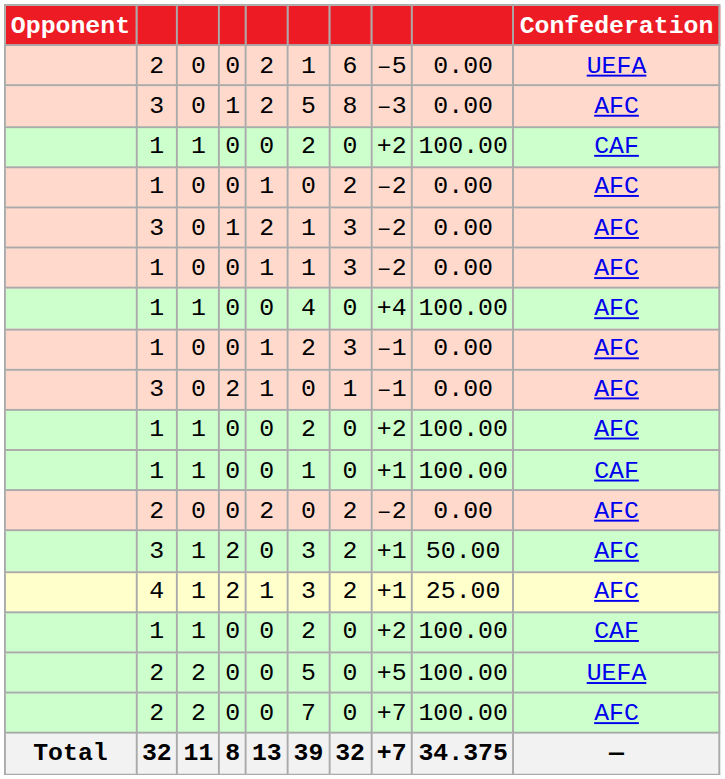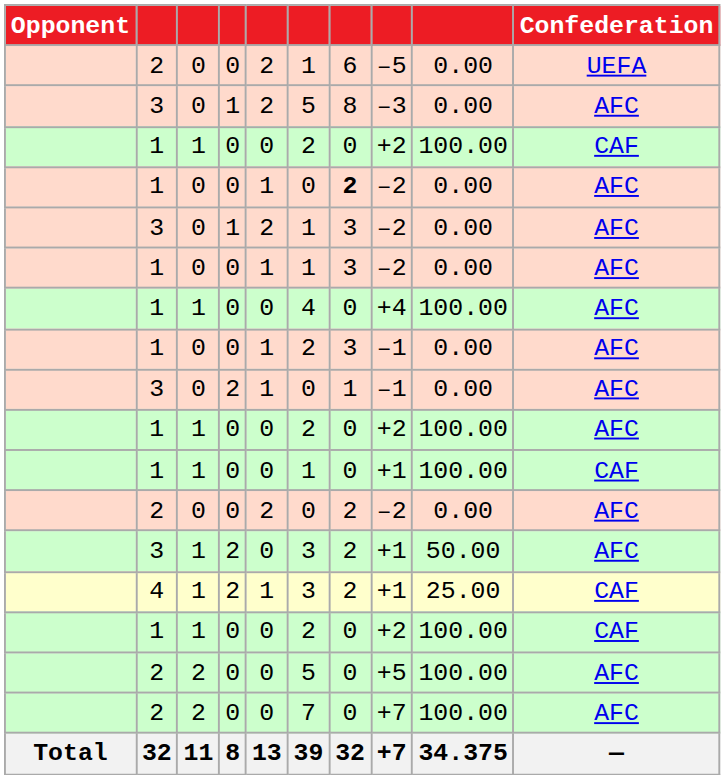(350, 187) normal -> (350, 187) bold
(617, 592) AFC -> (617, 592) CAF
(617, 673) UEFA -> (617, 673) AFC
